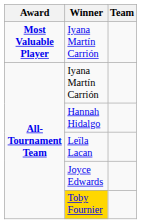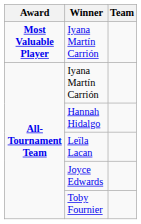(85, 205) gold background -> (85, 205) no background
